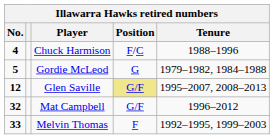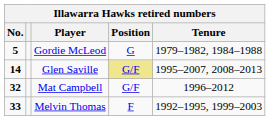- row: (72, 51)
(15, 88) 12 -> (15, 69) 14
